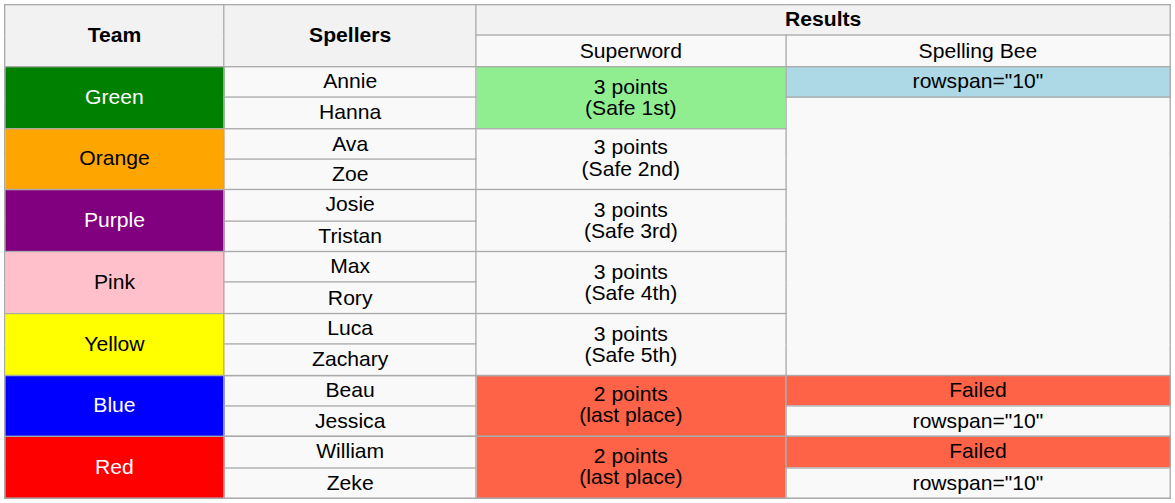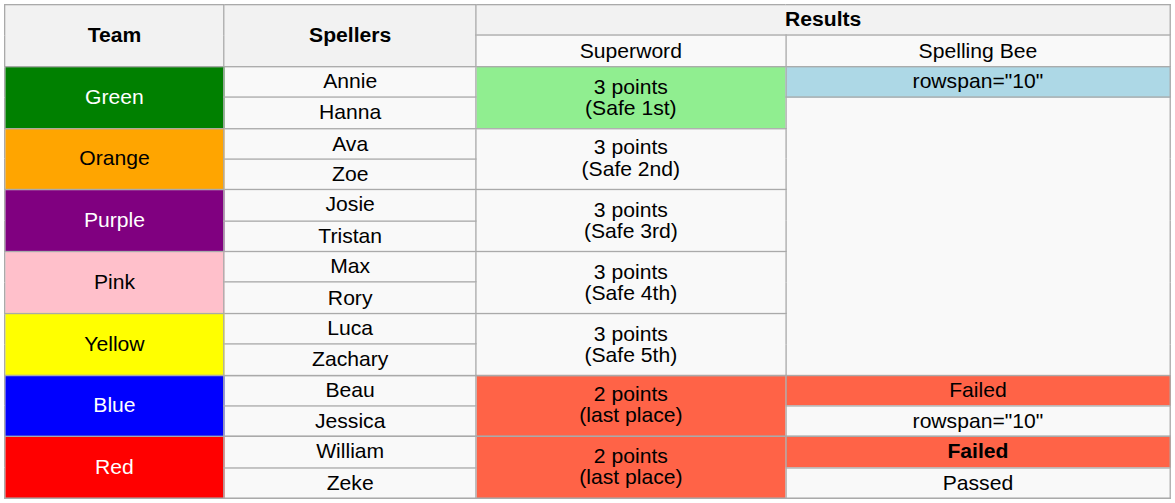(978, 451) normal -> (978, 451) bold
(978, 482) rowspan="10" -> (978, 482) Passed
